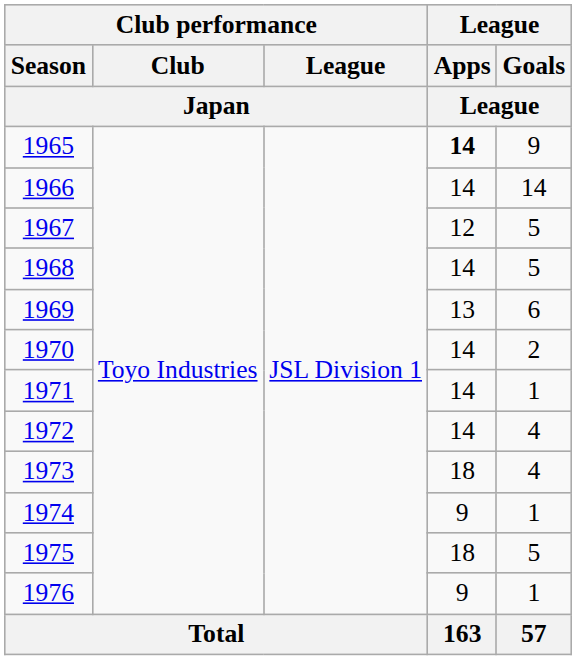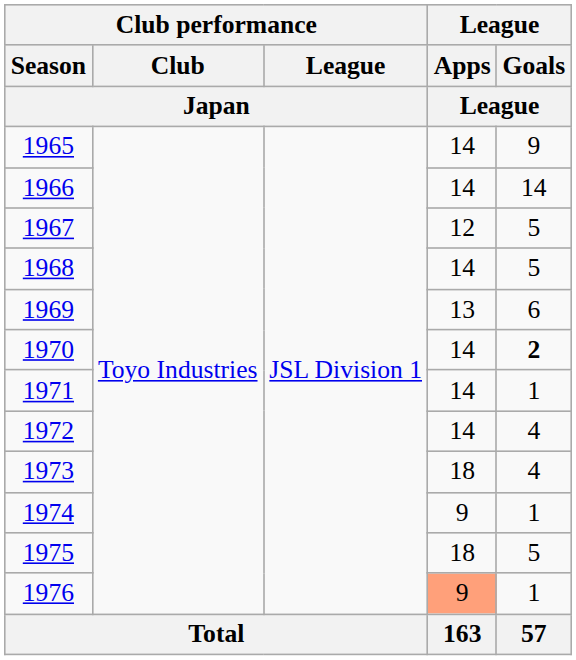(462, 146) bold -> (462, 146) normal
(534, 349) normal -> (534, 349) bold
(462, 593) no background -> (462, 593) lightsalmon background
